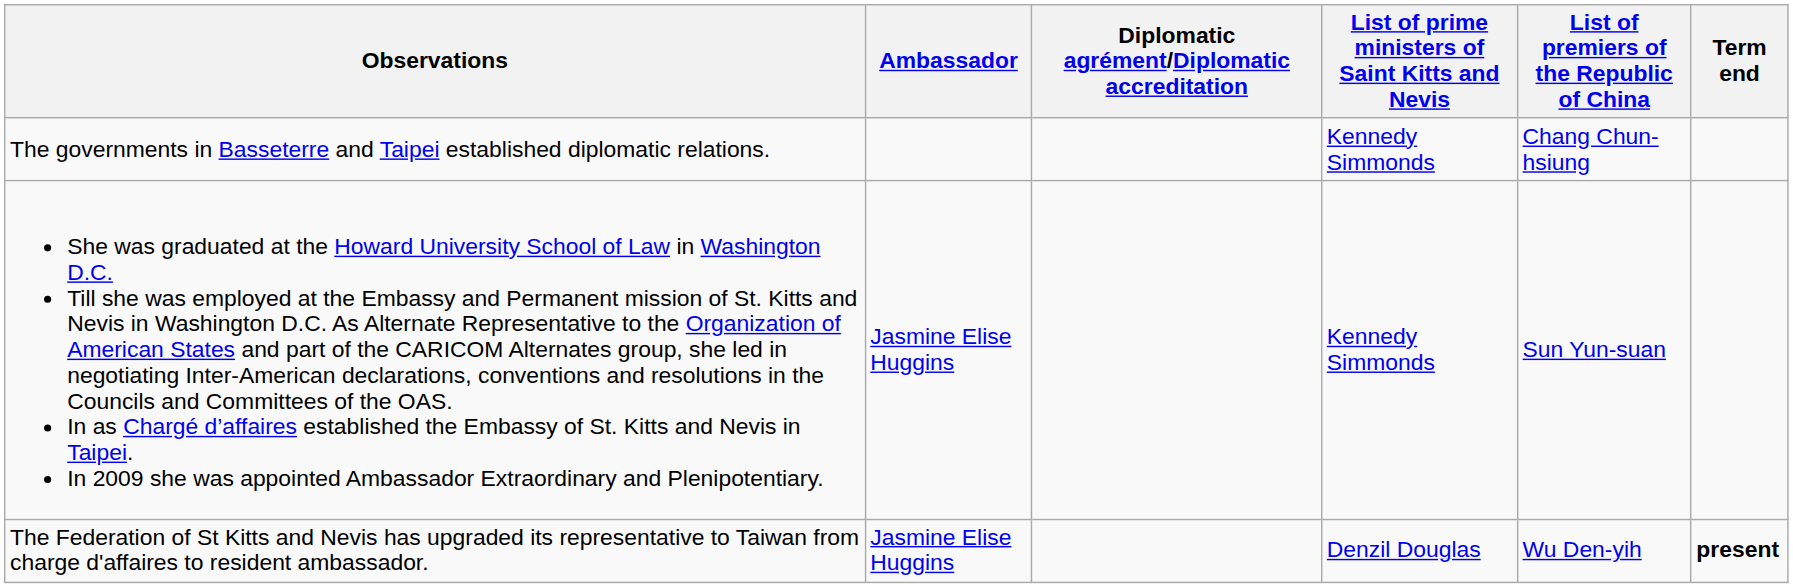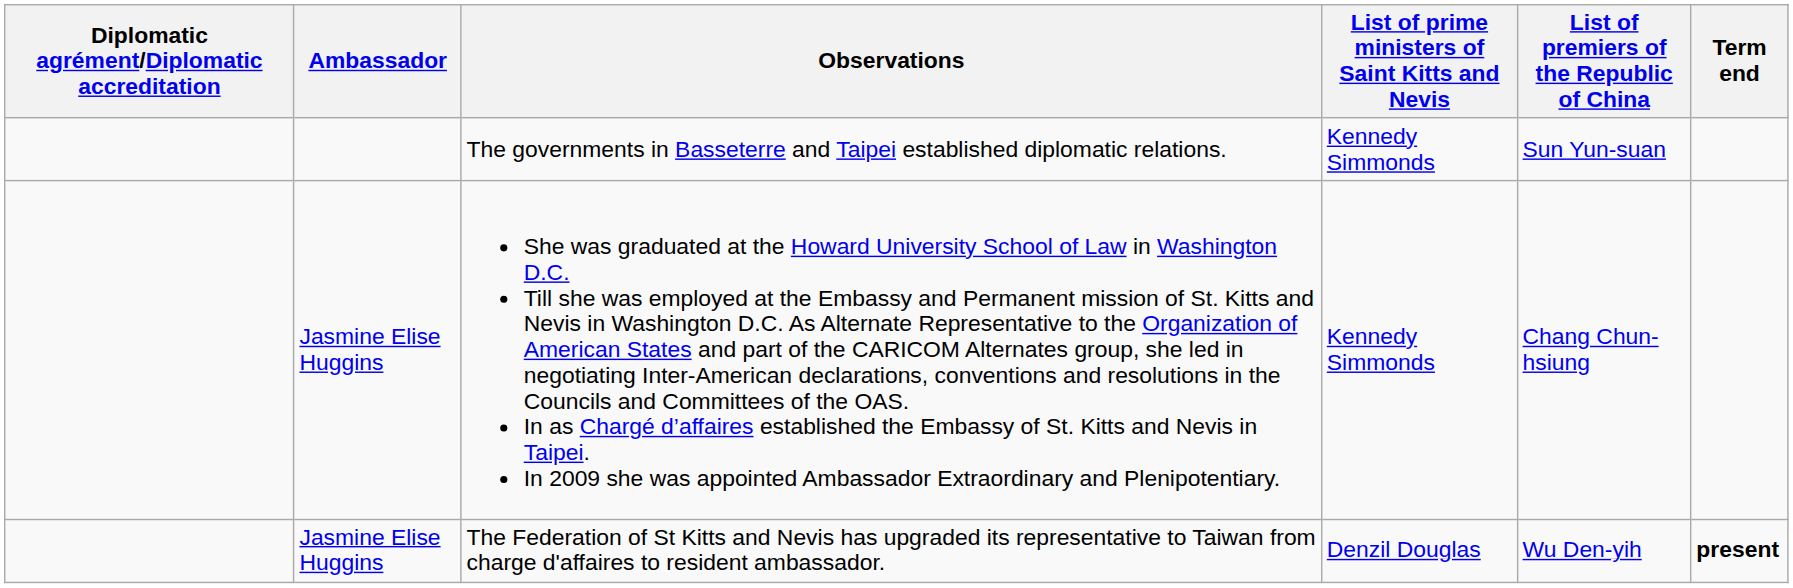columns swapped: (1177, 61) <-> (435, 61)
(1591, 149) Chang Chun-hsiung -> (1594, 149) Sun Yun-suan
(1594, 349) Sun Yun-suan -> (1591, 349) Chang Chun-hsiung
